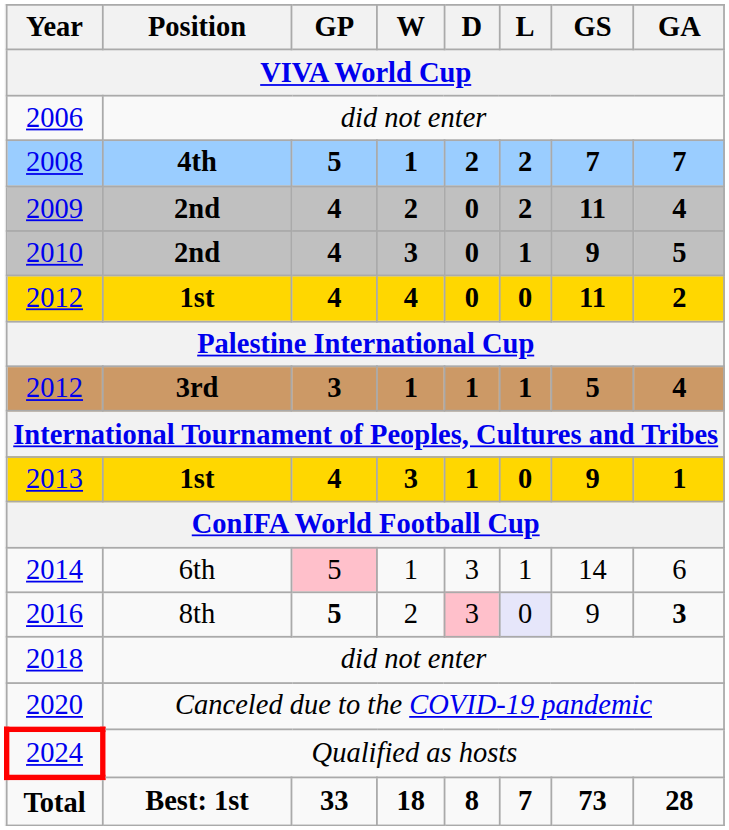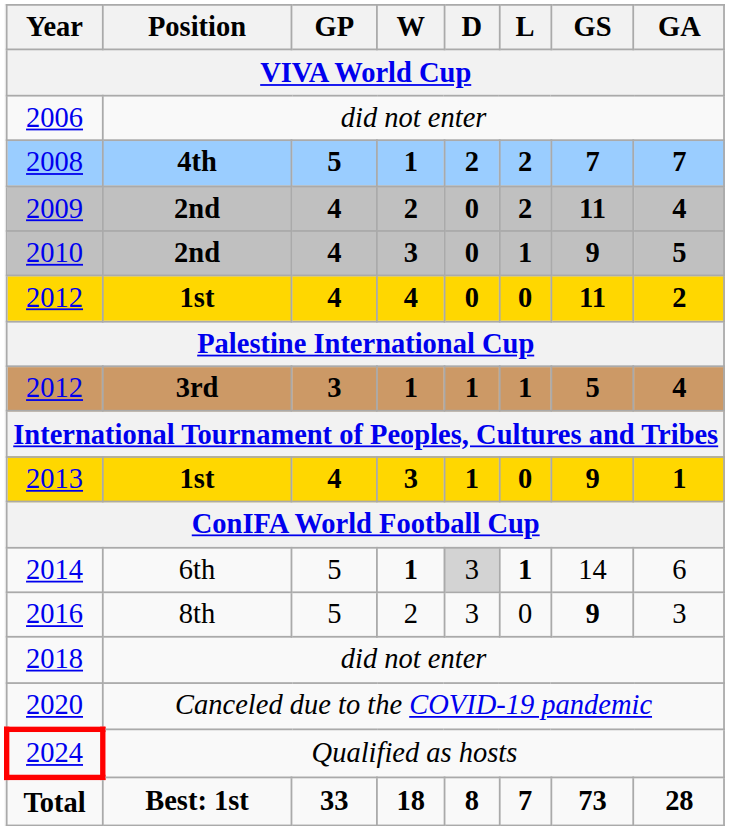(334, 569) pink background -> (334, 569) no background
(411, 569) normal -> (411, 569) bold
(472, 569) no background -> (472, 569) lightgrey background
(525, 569) normal -> (525, 569) bold
(334, 614) bold -> (334, 614) normal
(472, 614) pink background -> (472, 614) no background
(525, 614) lavender background -> (525, 614) no background
(593, 614) normal -> (593, 614) bold
(679, 614) bold -> (679, 614) normal
